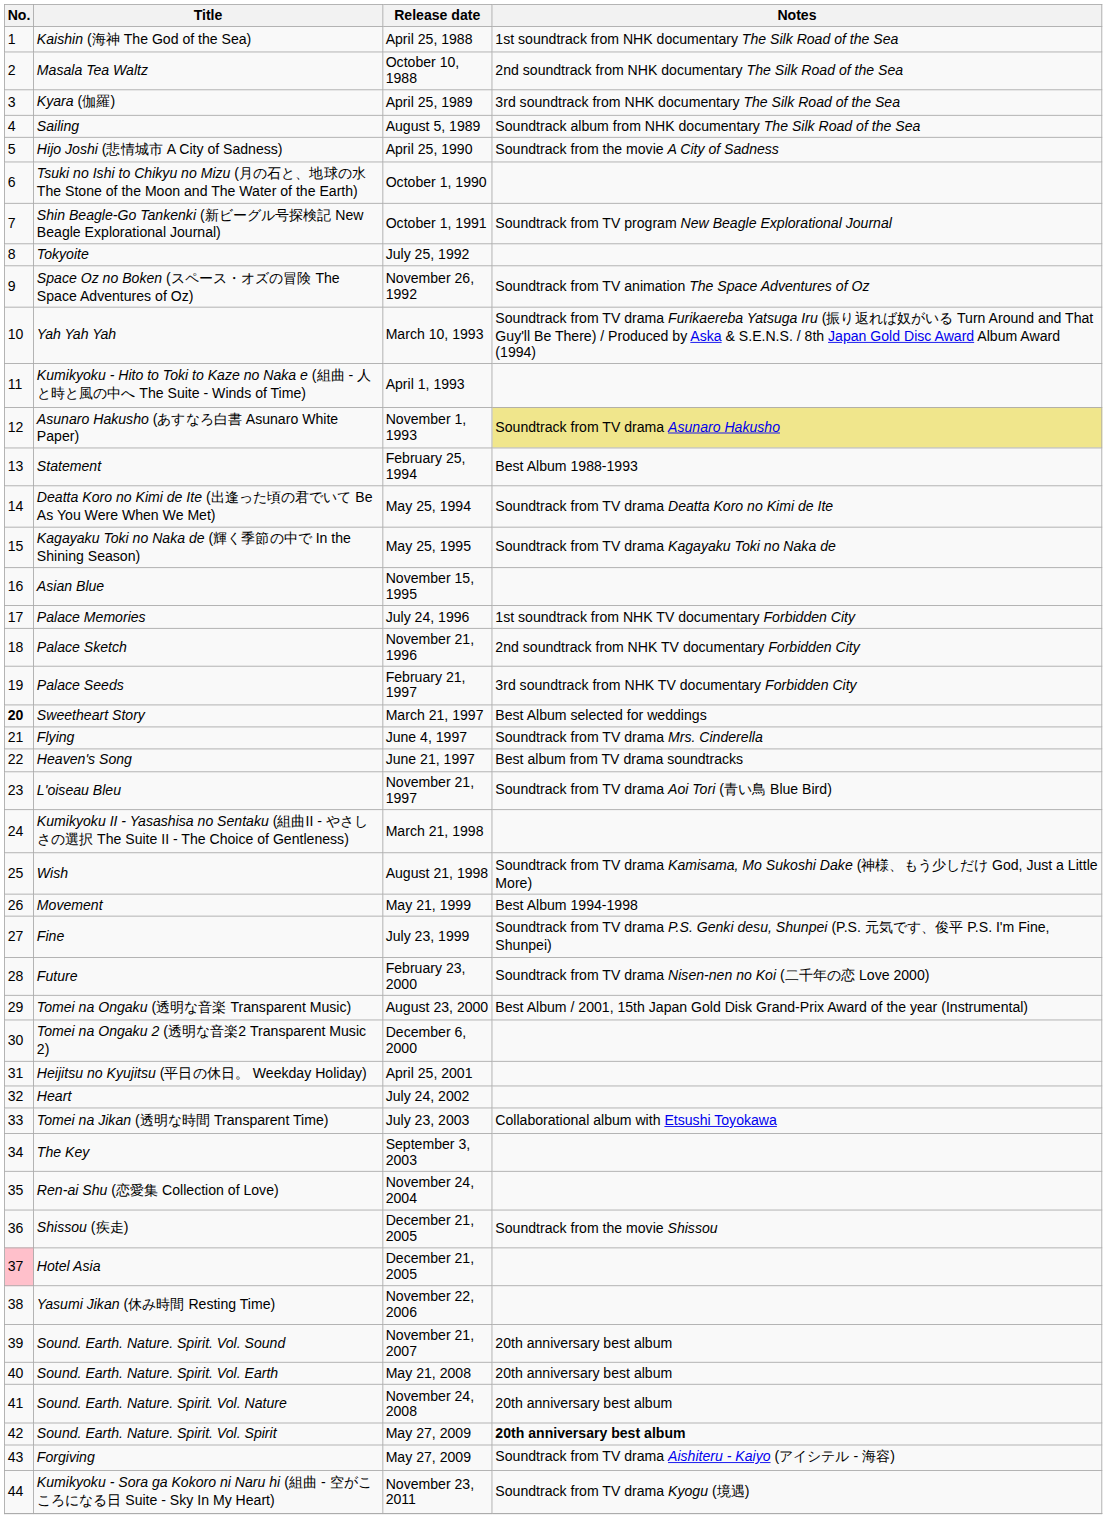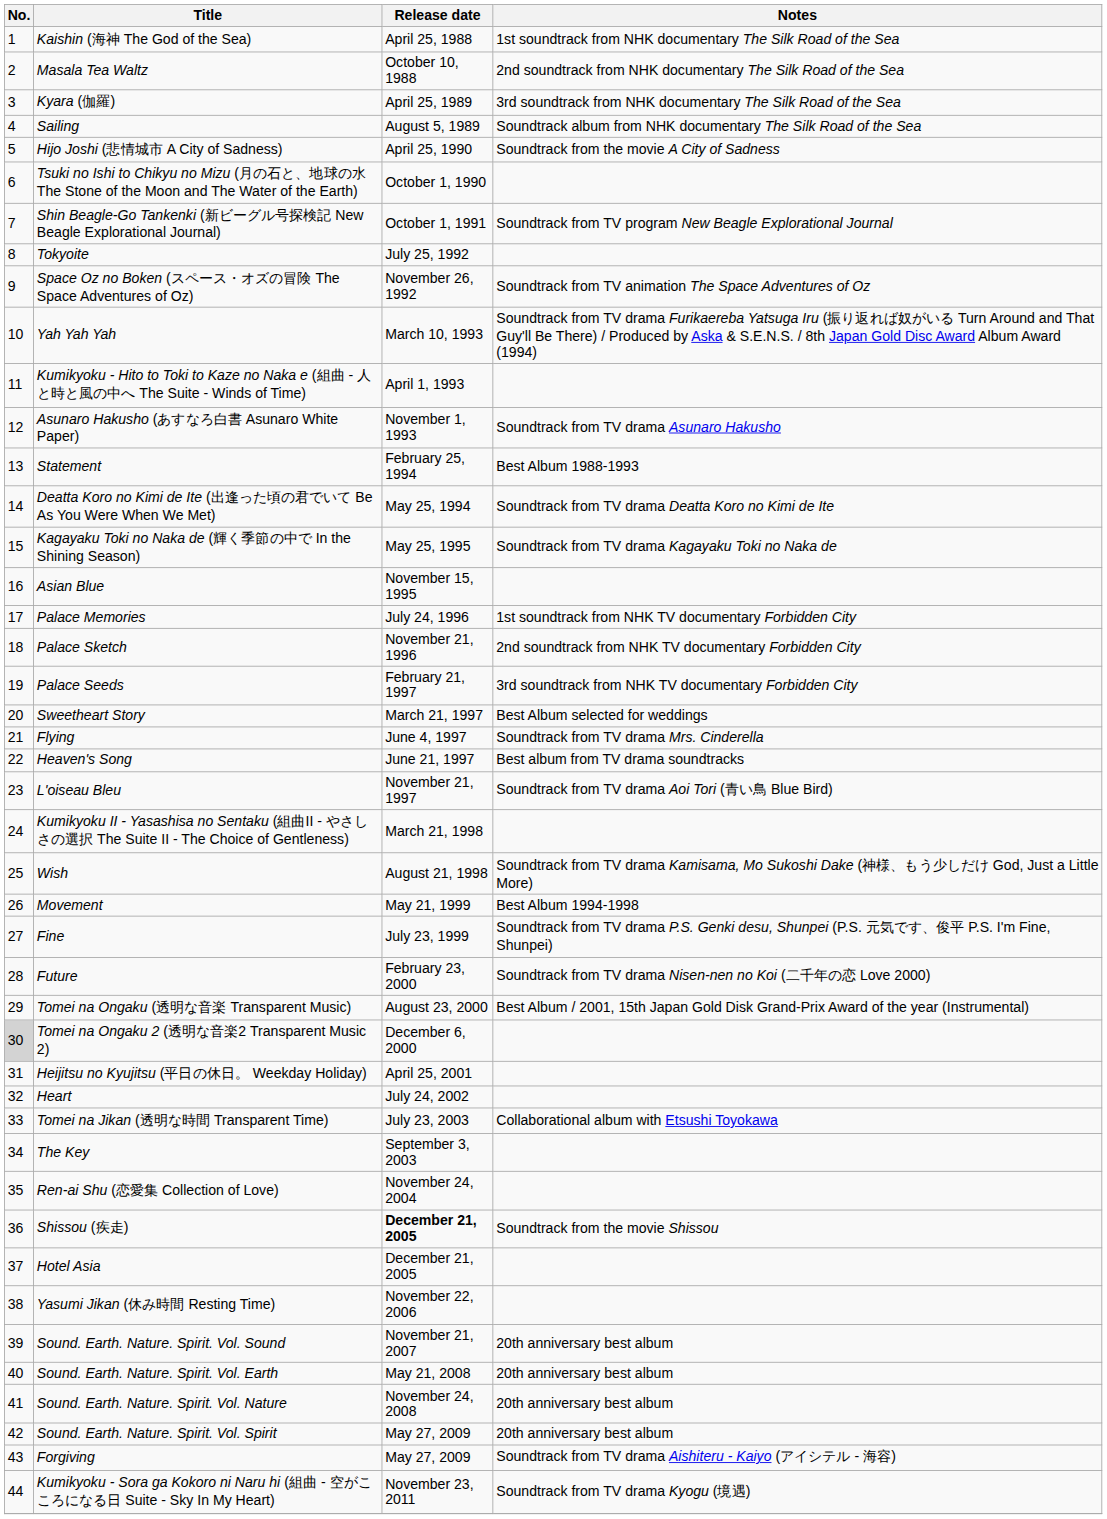(638, 427) khaki background -> (639, 427) no background
(16, 715) bold -> (16, 715) normal
(16, 1040) no background -> (16, 1040) lightgrey background
(430, 1228) normal -> (431, 1228) bold
(16, 1266) pink background -> (16, 1266) no background
(590, 1434) bold -> (585, 1434) normal
